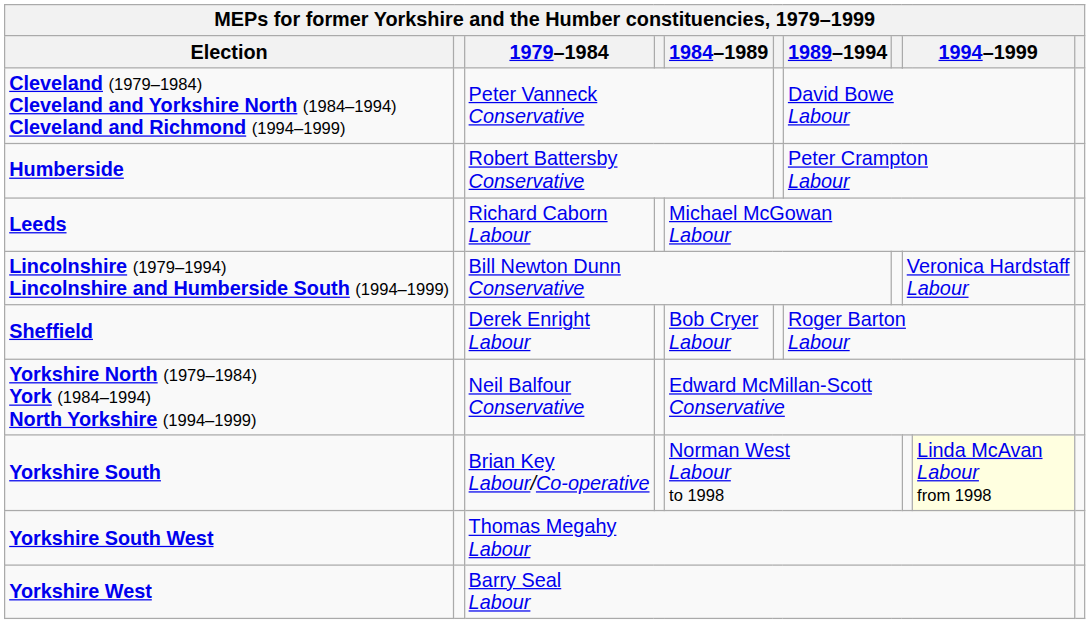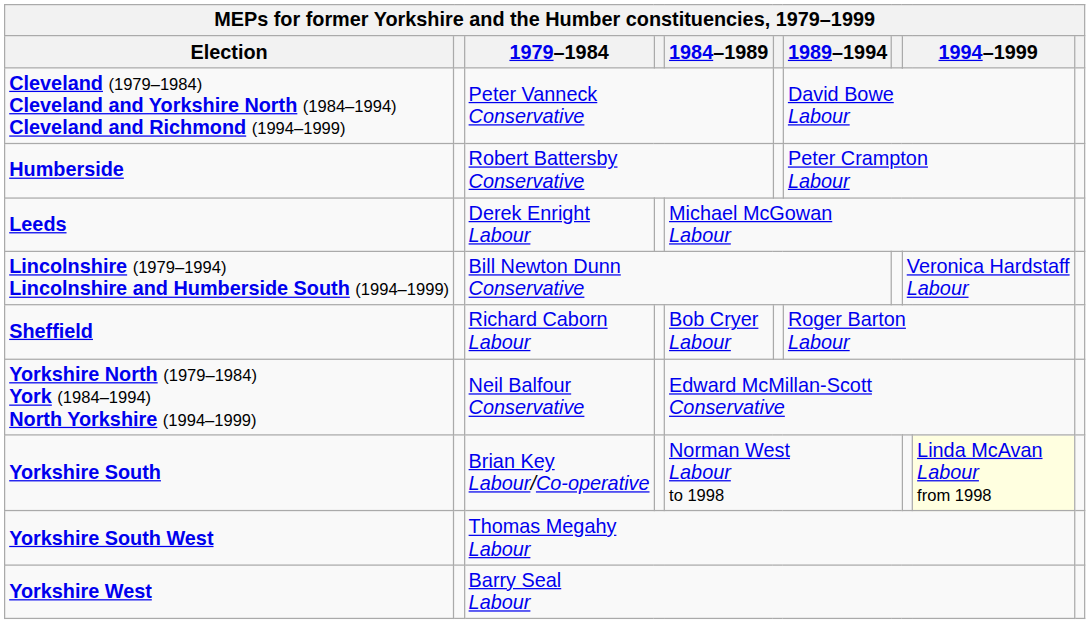(538, 224) Richard Caborn Labour -> (529, 224) Derek Enright Labour
(529, 331) Derek Enright Labour -> (538, 331) Richard Caborn Labour
